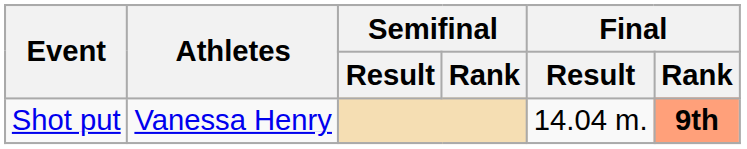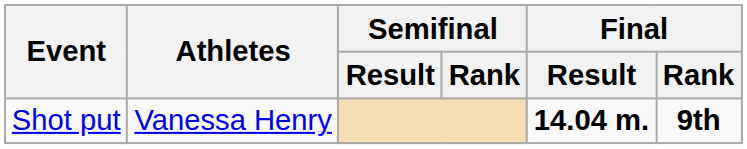(591, 121) normal -> (591, 121) bold
(697, 121) lightsalmon background -> (699, 121) no background
